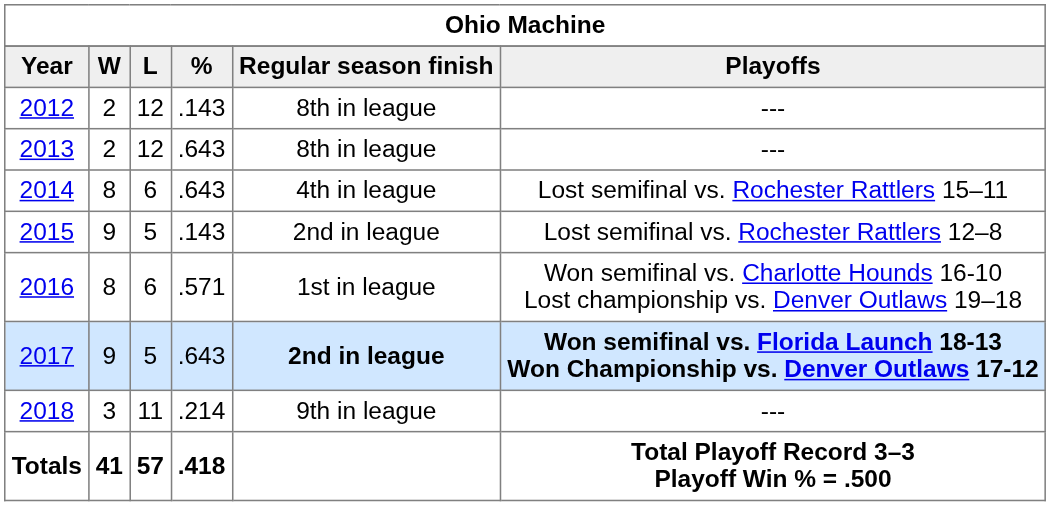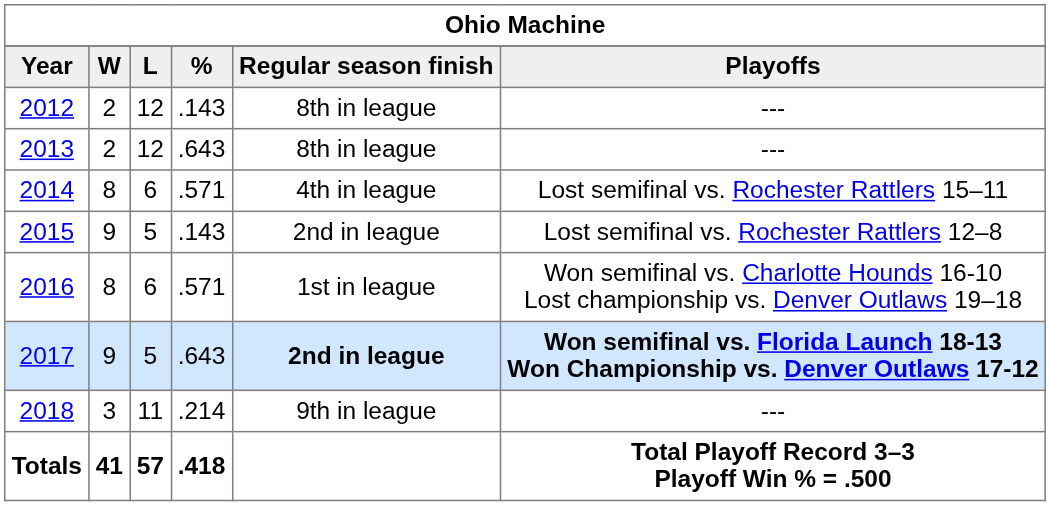(202, 190) .643 -> (202, 190) .571
